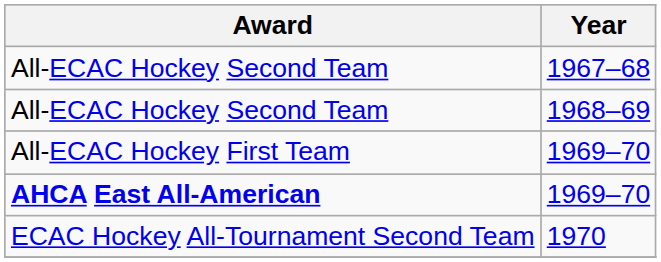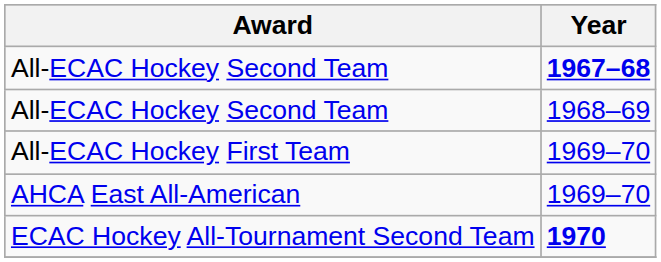(598, 67) normal -> (598, 67) bold
(166, 194) bold -> (156, 194) normal
(576, 236) normal -> (576, 236) bold
